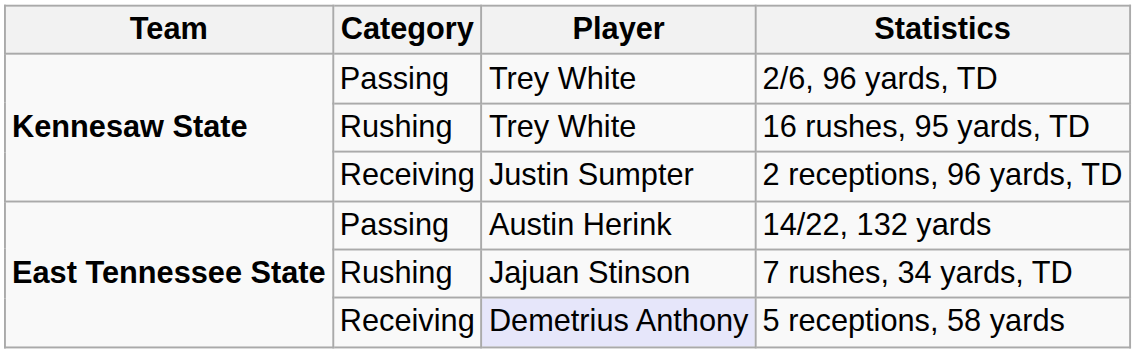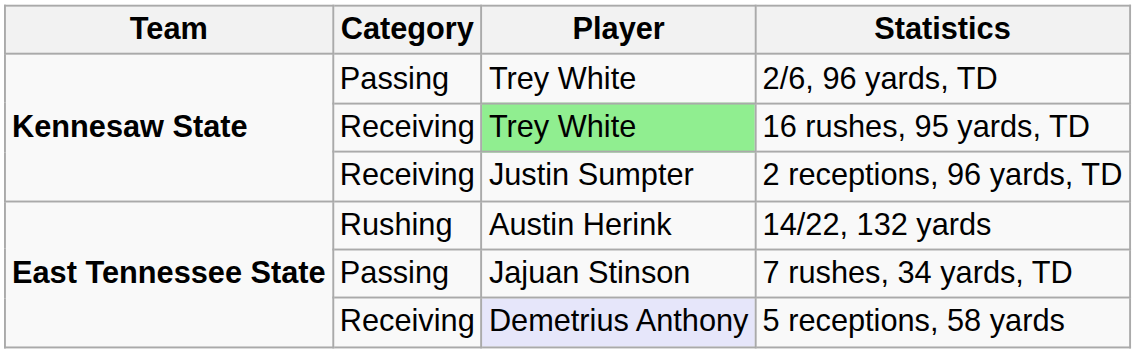(396, 127) Rushing -> (407, 127) Receiving
(563, 127) no background -> (563, 127) lightgreen background
(394, 224) Passing -> (396, 224) Rushing
(396, 273) Rushing -> (394, 273) Passing
